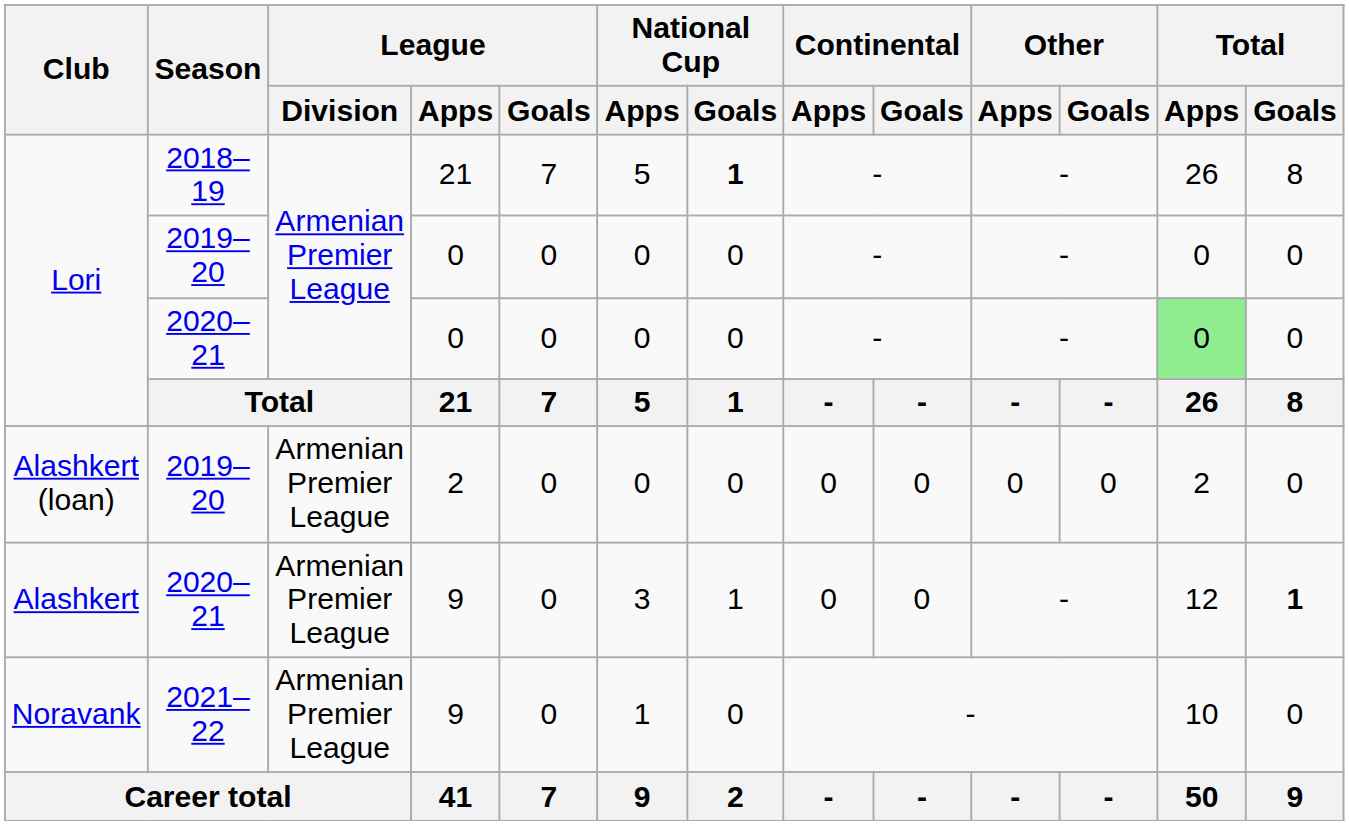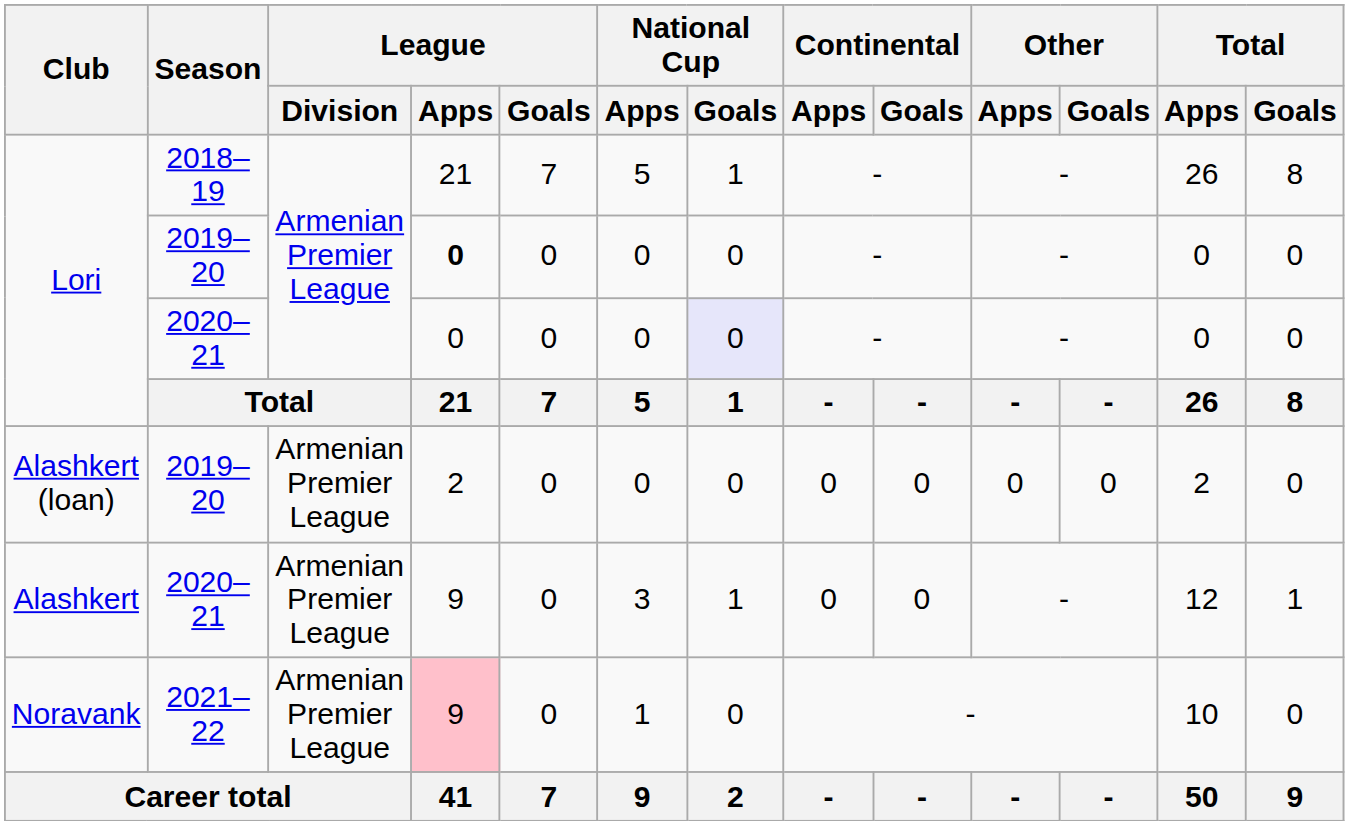(735, 174) bold -> (735, 174) normal
(456, 256) normal -> (456, 256) bold
(735, 337) no background -> (735, 337) lavender background
(1202, 337) lightgreen background -> (1202, 337) no background
(1295, 599) bold -> (1295, 599) normal
(456, 714) no background -> (456, 714) pink background
